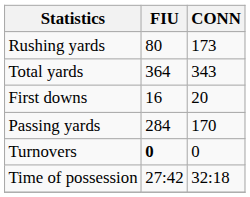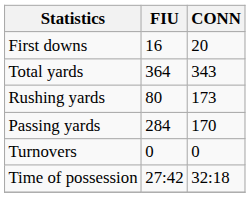rows swapped: (48, 98) <-> (57, 45)
(149, 151) bold -> (149, 151) normal
